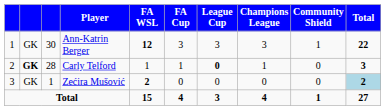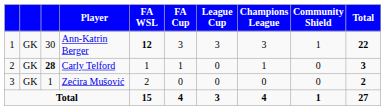(31, 66) bold -> (30, 66) normal
(51, 66) normal -> (50, 66) bold
(217, 66) bold -> (217, 66) normal
(147, 81) bold -> (147, 81) normal
(363, 81) lightblue background -> (363, 81) no background
